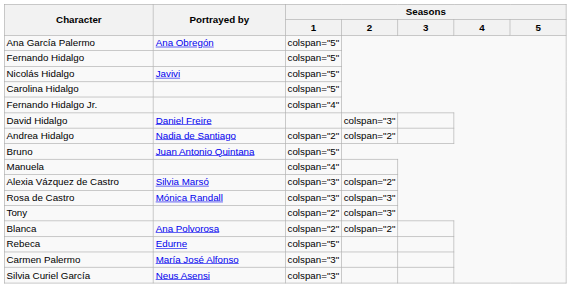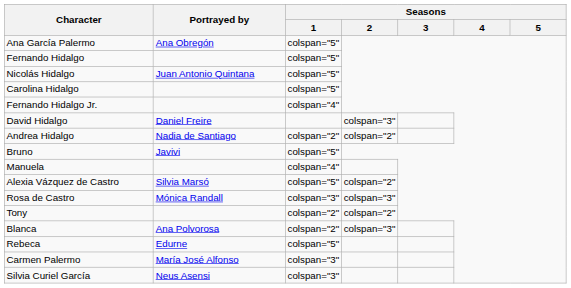(168, 74) Javivi -> (205, 74) Juan Antonio Quintana
(205, 151) Juan Antonio Quintana -> (168, 151) Javivi
(313, 182) colspan="3" -> (313, 182) colspan="5"
(370, 213) colspan="3" -> (370, 213) colspan="2"
(370, 228) colspan="2" -> (370, 228) colspan="3"
